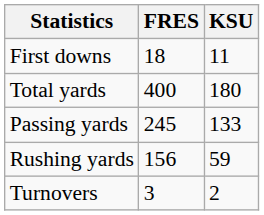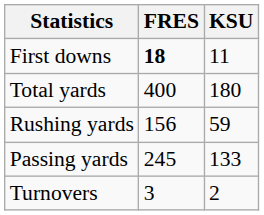(155, 55) normal -> (155, 55) bold
rows swapped: (72, 158) <-> (69, 124)
